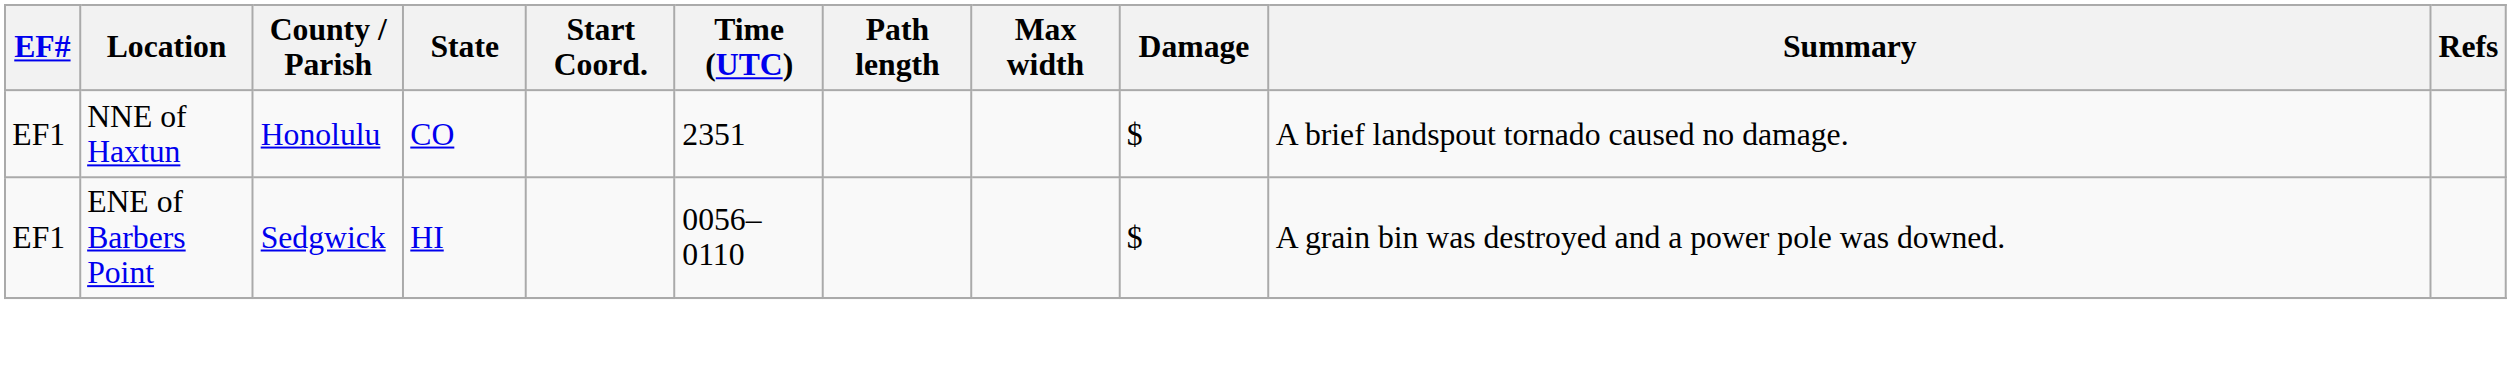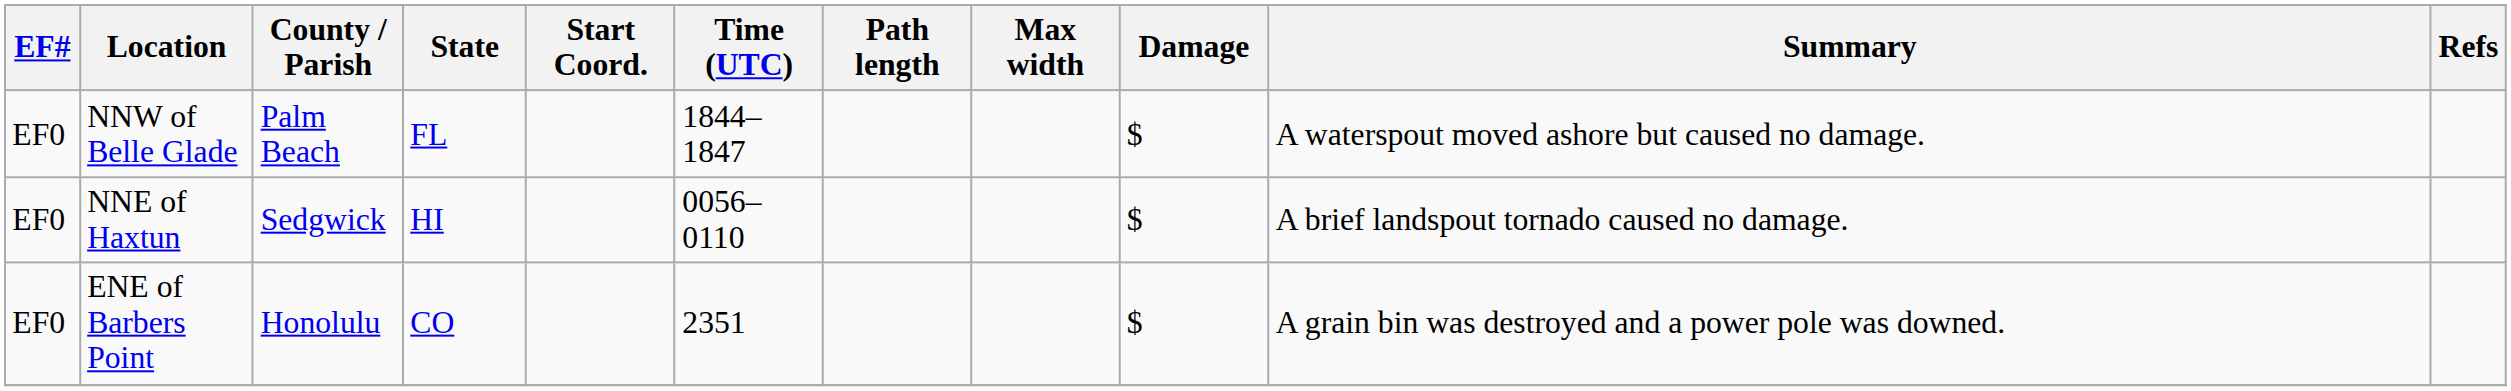+ row: (162, 133)
(39, 133) EF1 -> (39, 219) EF0
(321, 133) Honolulu -> (323, 219) Sedgwick
(432, 133) CO -> (427, 219) HI
(714, 133) 2351 -> (722, 219) 0056–0110
(39, 237) EF1 -> (39, 322) EF0
(323, 237) Sedgwick -> (321, 322) Honolulu
(427, 237) HI -> (432, 322) CO
(722, 237) 0056–0110 -> (714, 322) 2351
